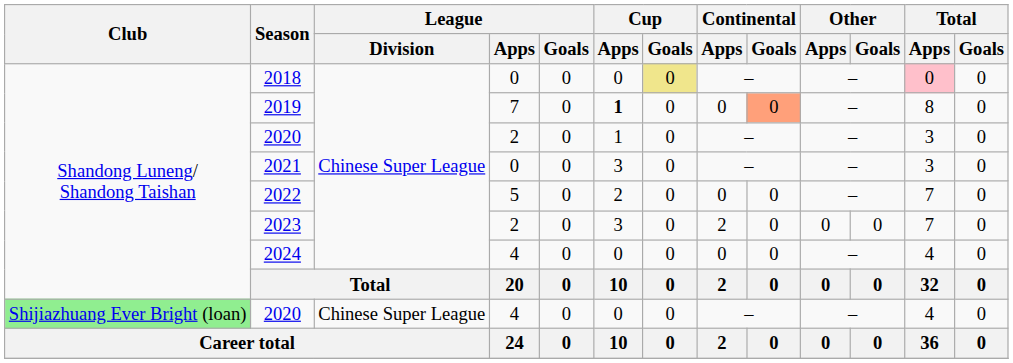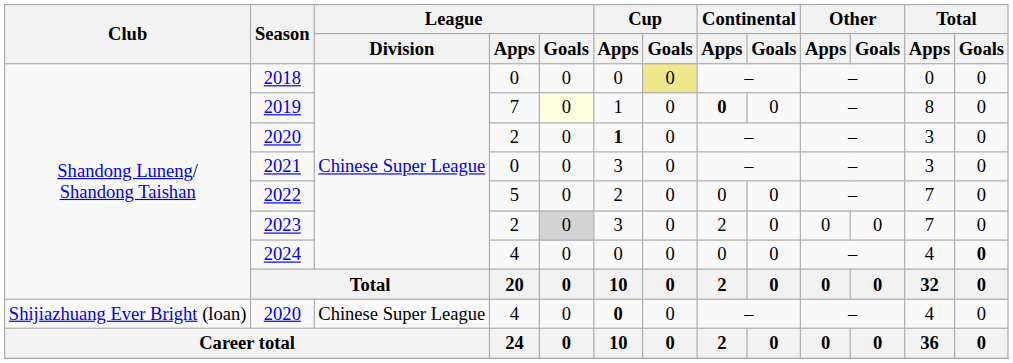(929, 78) pink background -> (929, 78) no background
(566, 107) no background -> (566, 107) lightyellow background
(618, 107) bold -> (618, 107) normal
(722, 107) normal -> (722, 107) bold
(774, 107) lightsalmon background -> (774, 107) no background
(618, 136) normal -> (618, 136) bold
(566, 225) no background -> (566, 225) lightgrey background
(981, 254) normal -> (981, 254) bold
(128, 313) lightgreen background -> (128, 313) no background
(618, 313) normal -> (618, 313) bold
